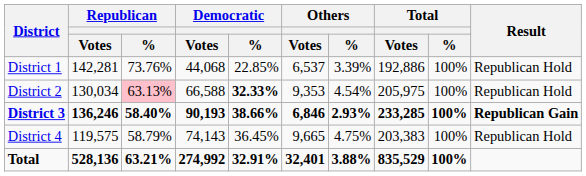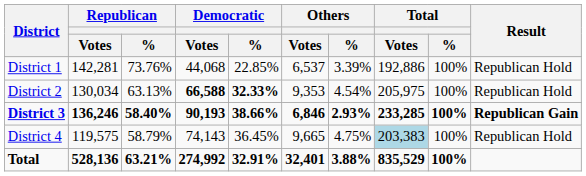(150, 91) pink background -> (150, 91) no background
(205, 91) normal -> (205, 91) bold
(401, 136) no background -> (401, 136) lightblue background
